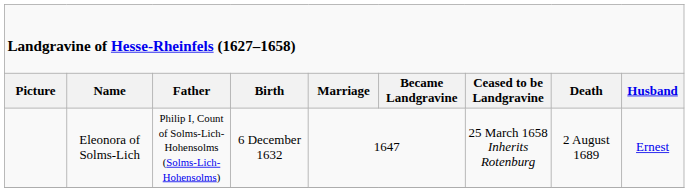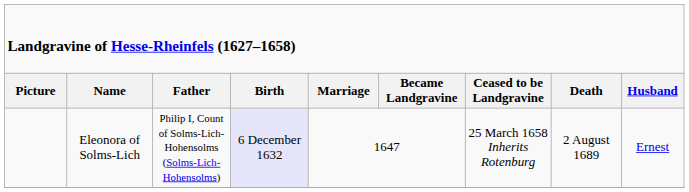(269, 147) no background -> (269, 147) lavender background
